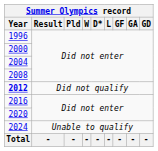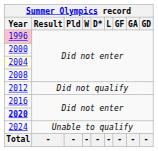(18, 37) no background -> (18, 37) pink background
(18, 62) no background -> (18, 62) lightyellow background
(18, 88) bold -> (18, 88) normal
(18, 114) normal -> (18, 114) bold
